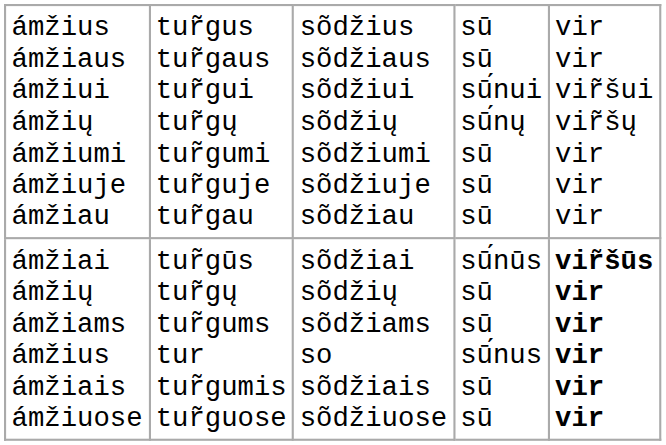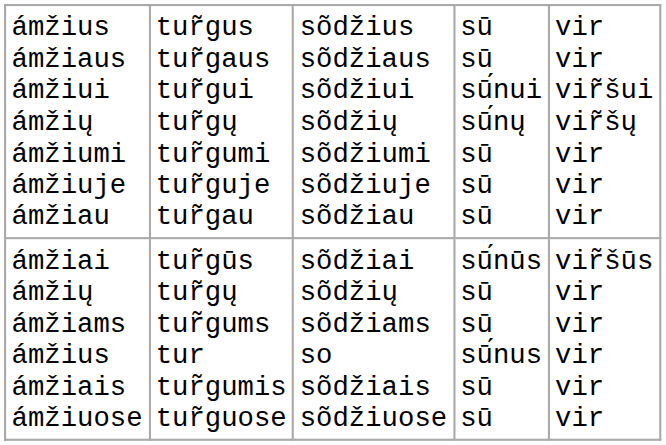(604, 340) bold -> (604, 340) normal
